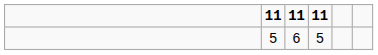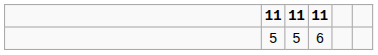(297, 39) 6 -> (297, 39) 5
(320, 39) 5 -> (320, 39) 6
